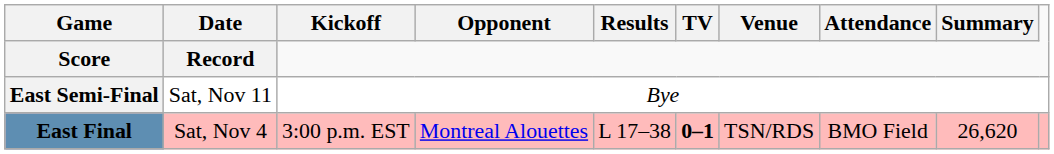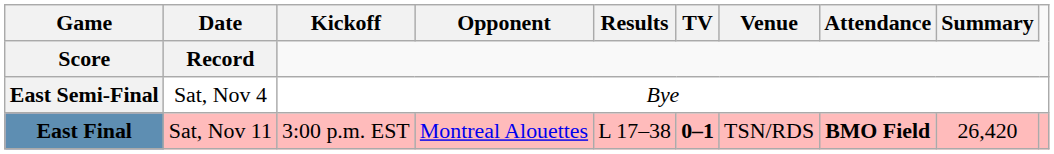(220, 94) Sat, Nov 11 -> (220, 94) Sat, Nov 4
(220, 131) Sat, Nov 4 -> (220, 131) Sat, Nov 11
(878, 131) normal -> (878, 131) bold
(987, 131) 26,620 -> (987, 131) 26,420
